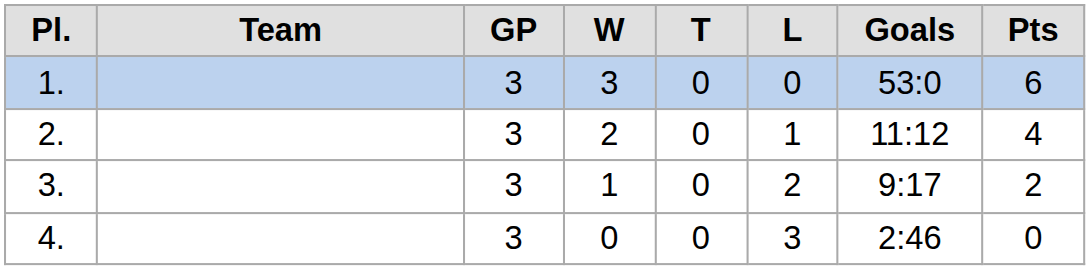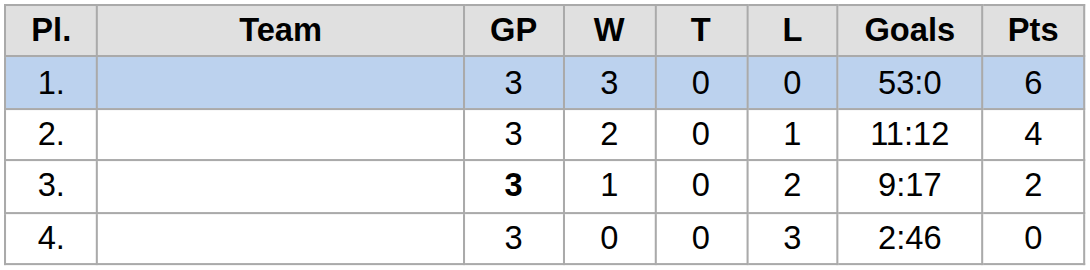(514, 185) normal -> (514, 185) bold
